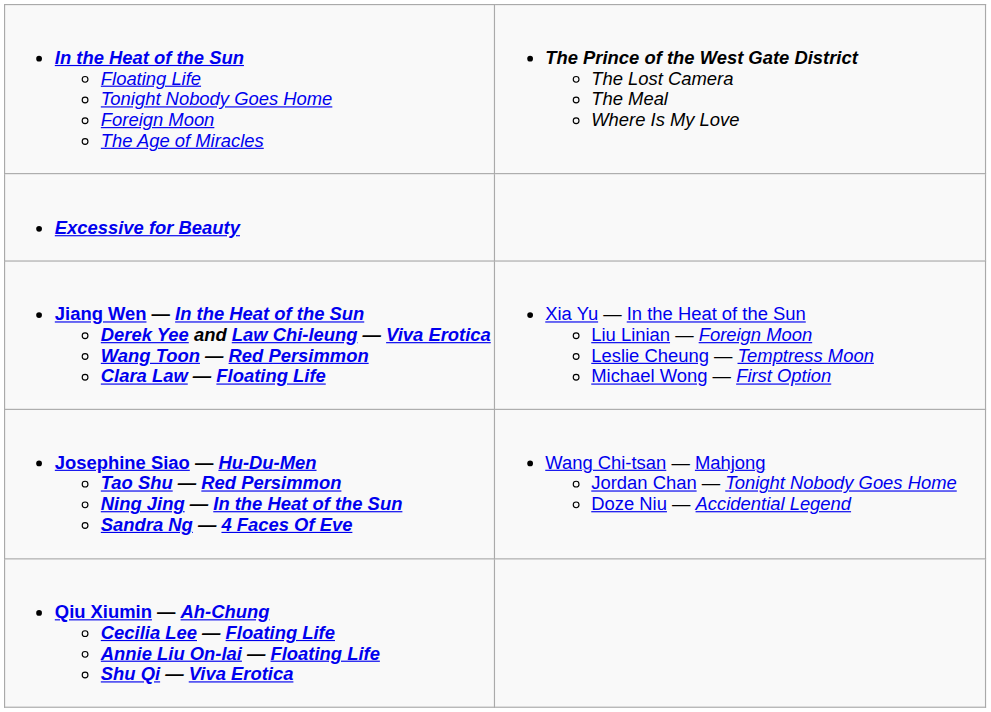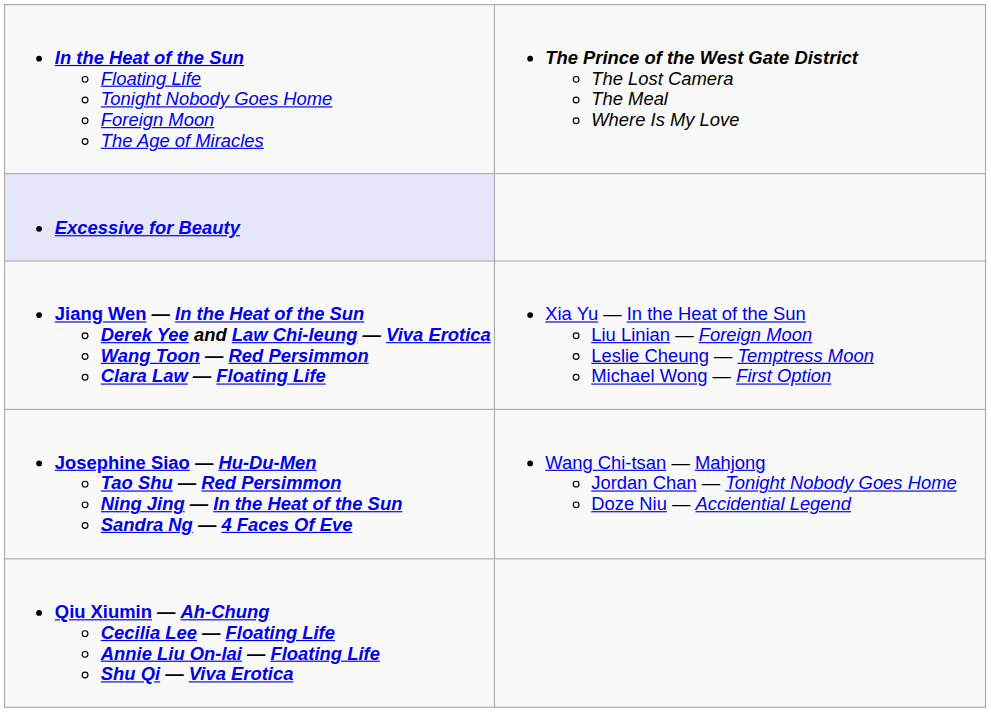(250, 228) no background -> (250, 228) lavender background
